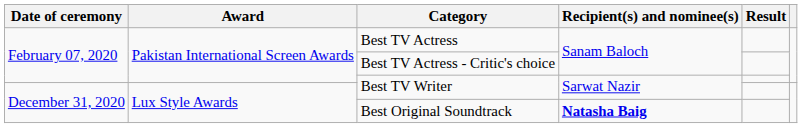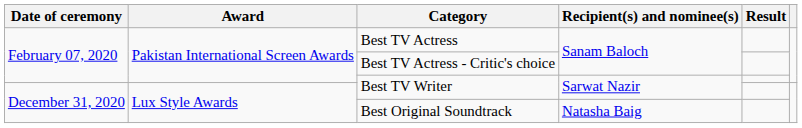(604, 110) bold -> (602, 110) normal
